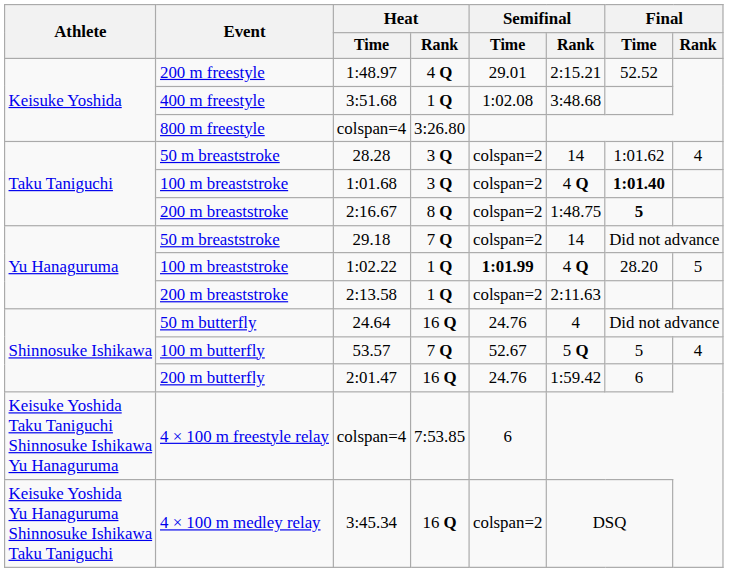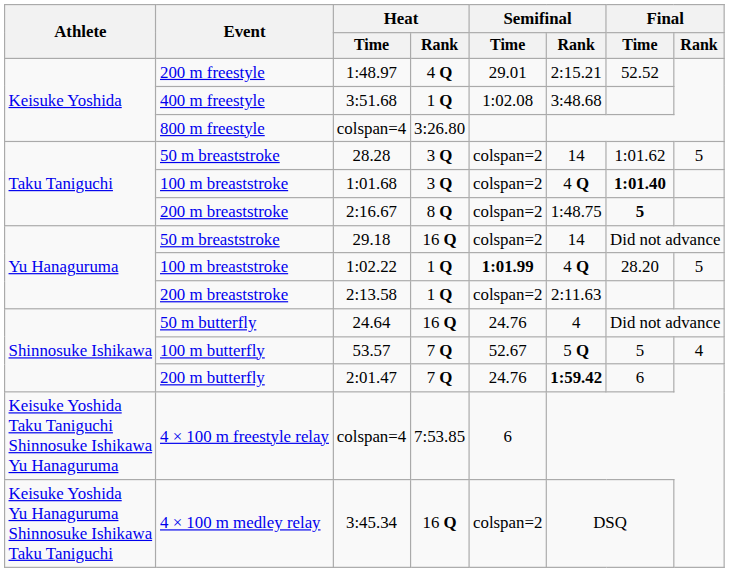(698, 156) 4 -> (699, 156) 5
(440, 239) 7 Q -> (440, 239) 16 Q
(440, 378) 16 Q -> (440, 378) 7 Q
(576, 378) normal -> (576, 378) bold
